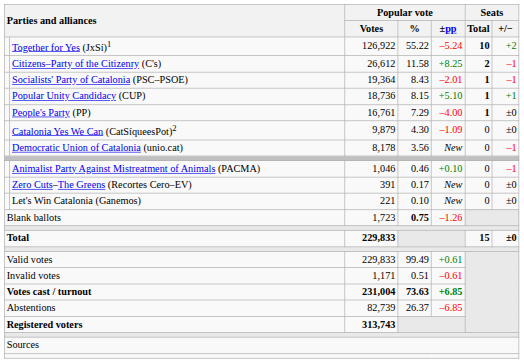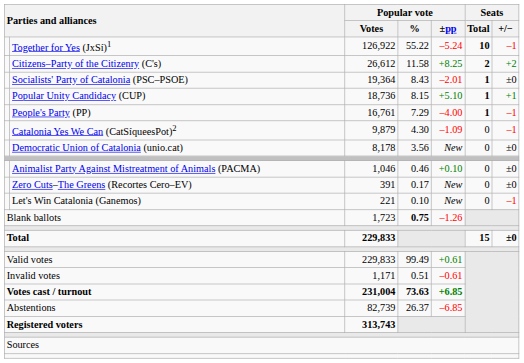(511, 46) +2 -> (512, 46) –1
(512, 64) –1 -> (511, 64) +2
(512, 80) –1 -> (511, 80) ±0
(511, 112) ±0 -> (512, 112) –1
(511, 130) ±0 -> (512, 130) –1
(512, 148) –1 -> (511, 148) ±0
(512, 169) –1 -> (511, 169) ±0
(511, 201) ±0 -> (512, 201) –1
